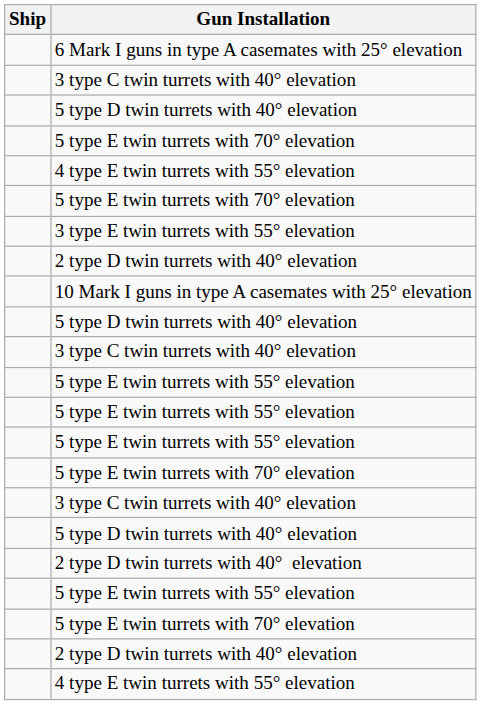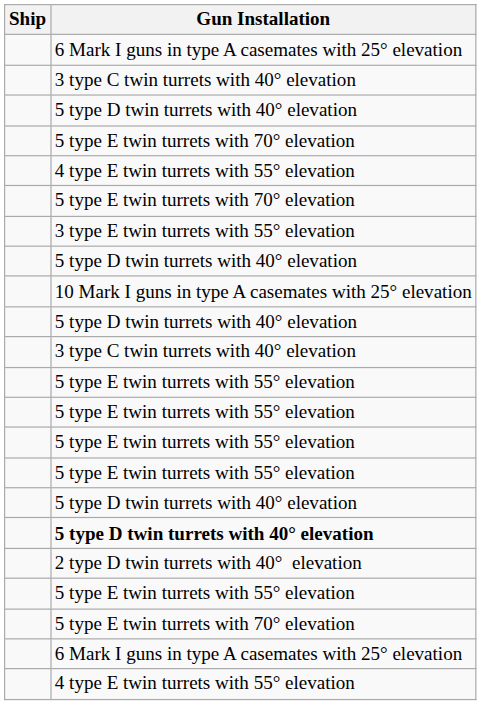(206, 261) 2 type D twin turrets with 40° elevation -> (206, 261) 5 type D twin turrets with 40° elevation
(205, 472) 5 type E twin turrets with 70° elevation -> (205, 472) 5 type E twin turrets with 55° elevation
(205, 502) 3 type C twin turrets with 40° elevation -> (206, 502) 5 type D twin turrets with 40° elevation
(206, 532) normal -> (214, 532) bold
(206, 653) 2 type D twin turrets with 40° elevation -> (259, 653) 6 Mark I guns in type A casemates with 25° elevation
